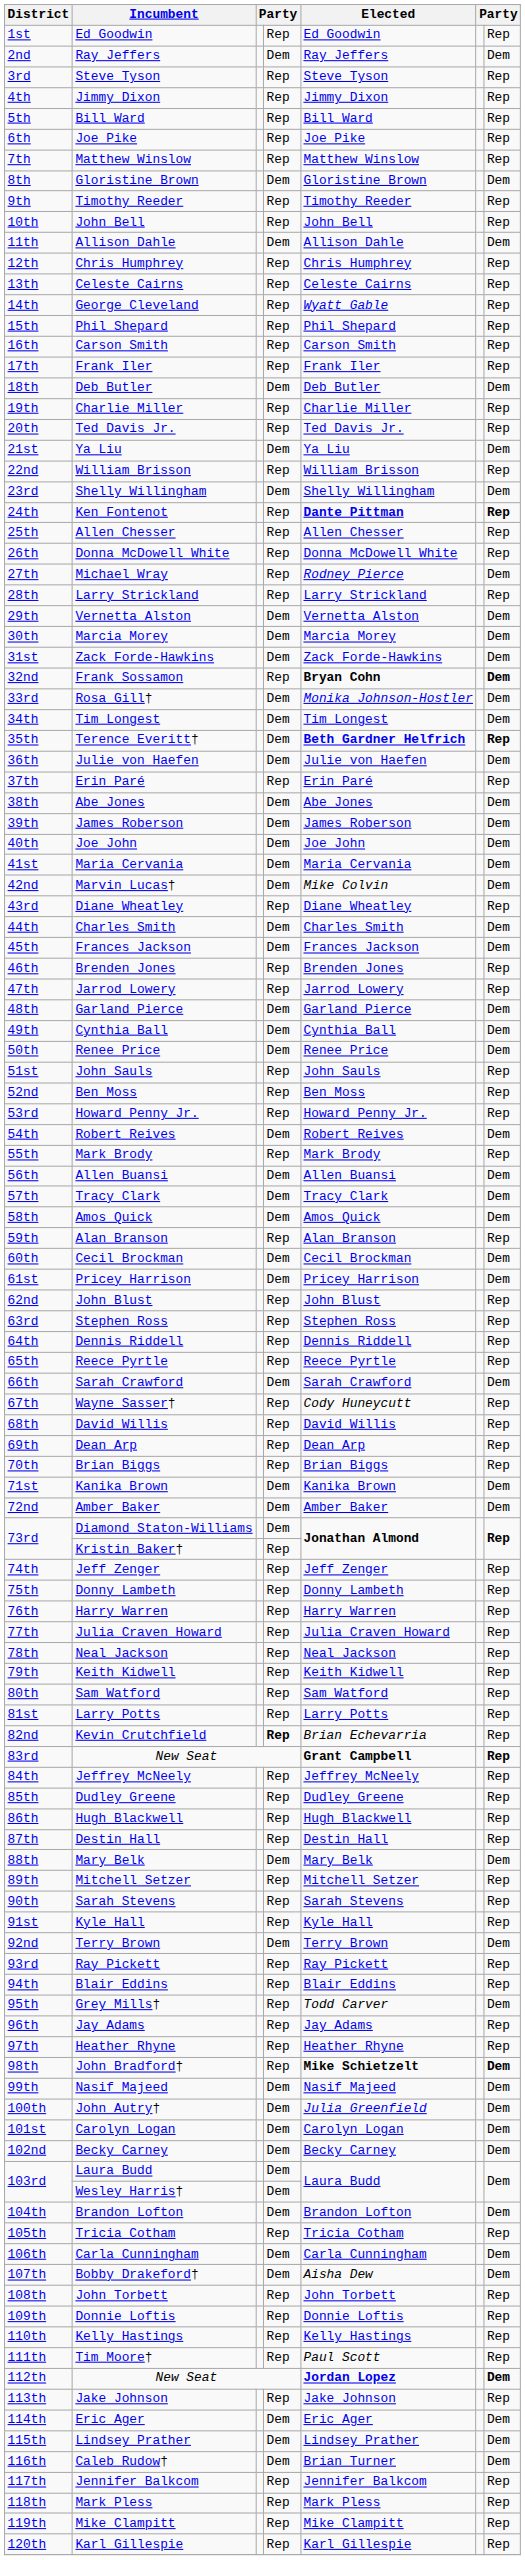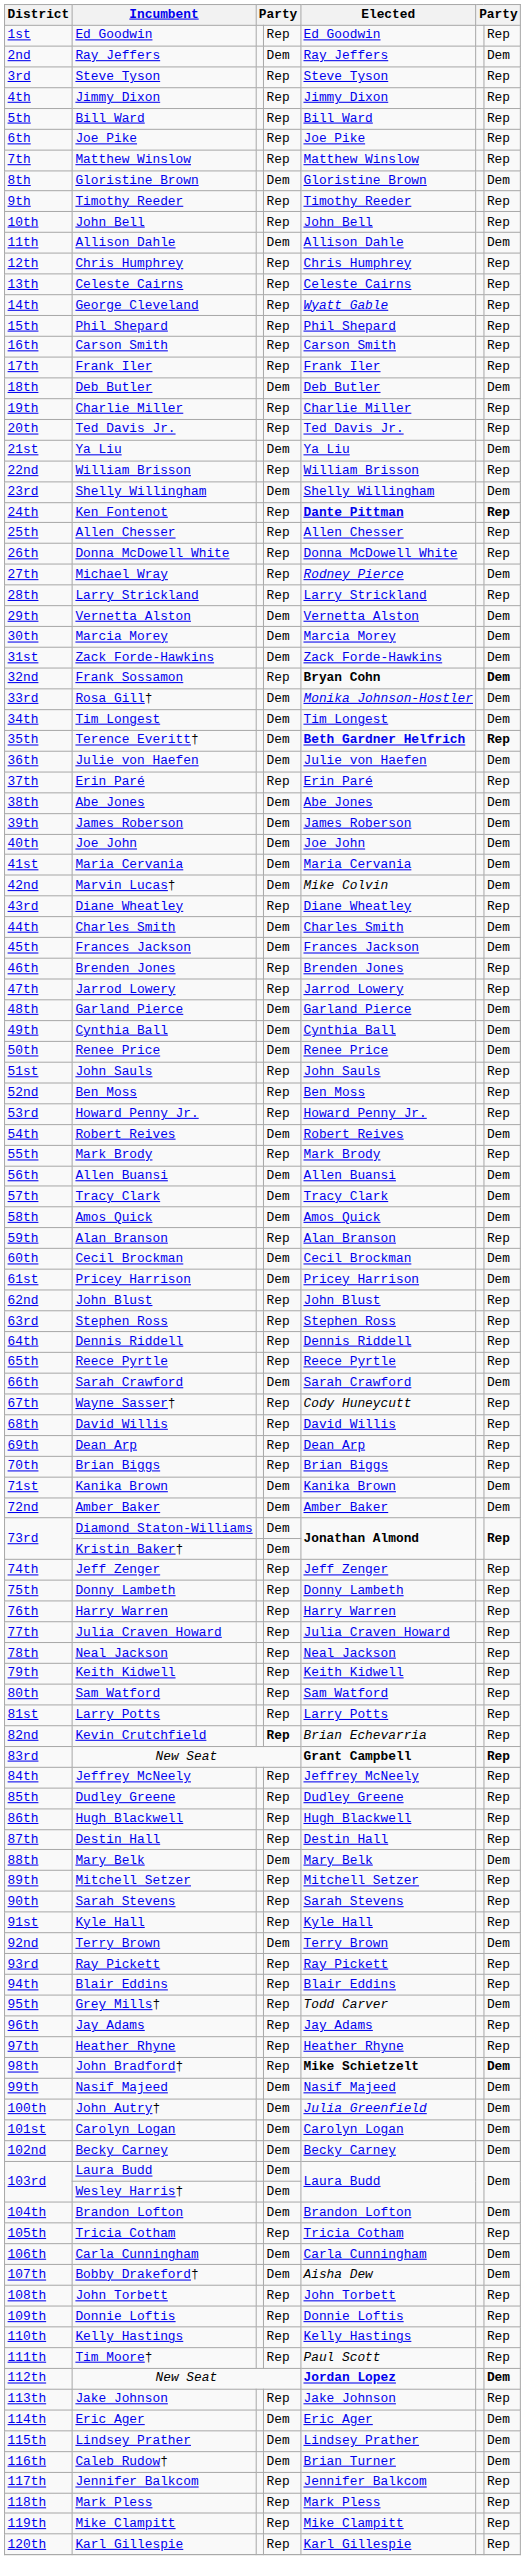(278, 1550) Rep -> (278, 1550) Dem
